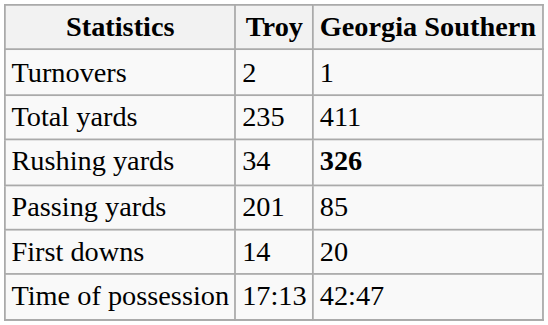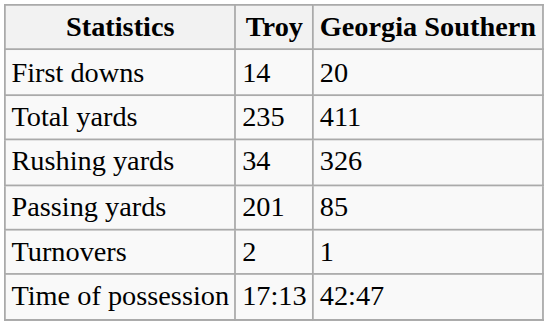rows swapped: (78, 251) <-> (69, 71)
(341, 161) bold -> (341, 161) normal
